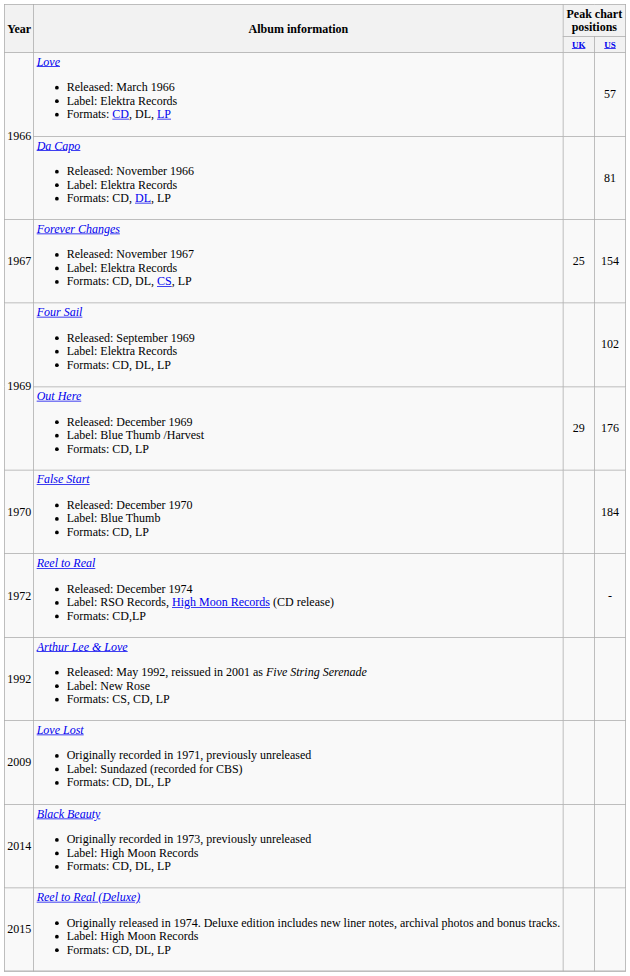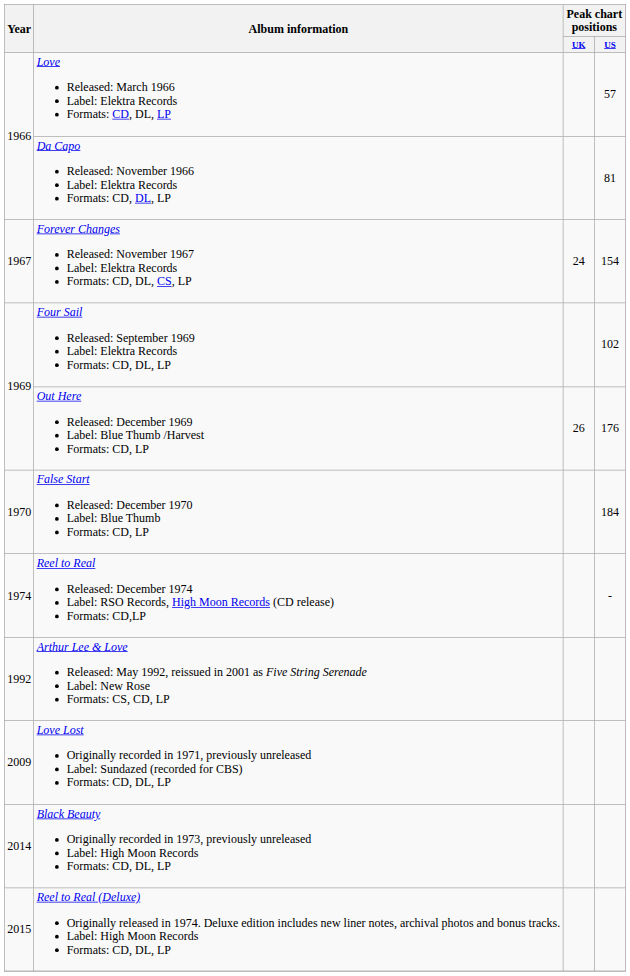(579, 261) 25 -> (579, 261) 24
(579, 428) 29 -> (579, 428) 26
(19, 595) 1972 -> (19, 595) 1974
